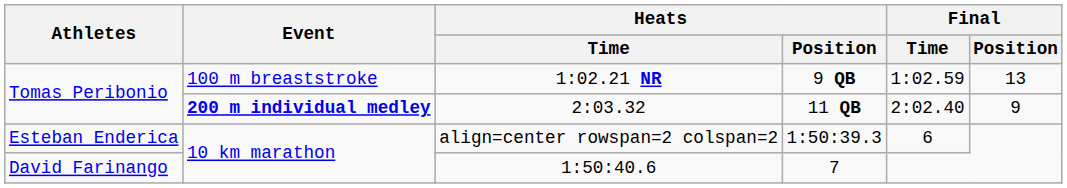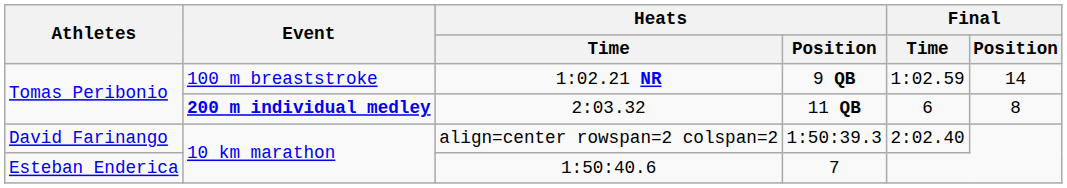(1016, 79) 13 -> (1016, 79) 14
(928, 108) 2:02.40 -> (928, 108) 6
(1016, 108) 9 -> (1016, 108) 8
(94, 138) Esteban Enderica -> (88, 138) David Farinango
(928, 138) 6 -> (928, 138) 2:02.40
(88, 168) David Farinango -> (94, 168) Esteban Enderica
